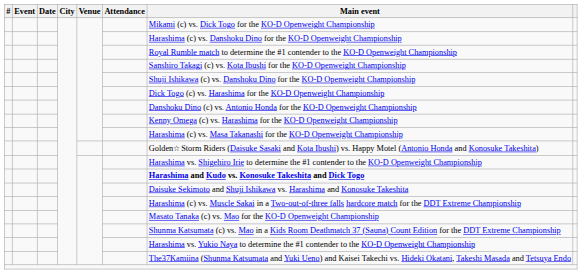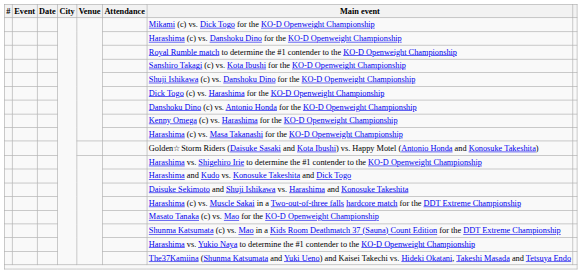(257, 175) bold -> (250, 175) normal
